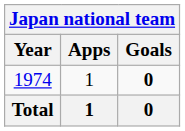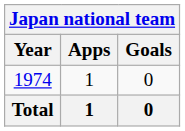(149, 79) bold -> (149, 79) normal
